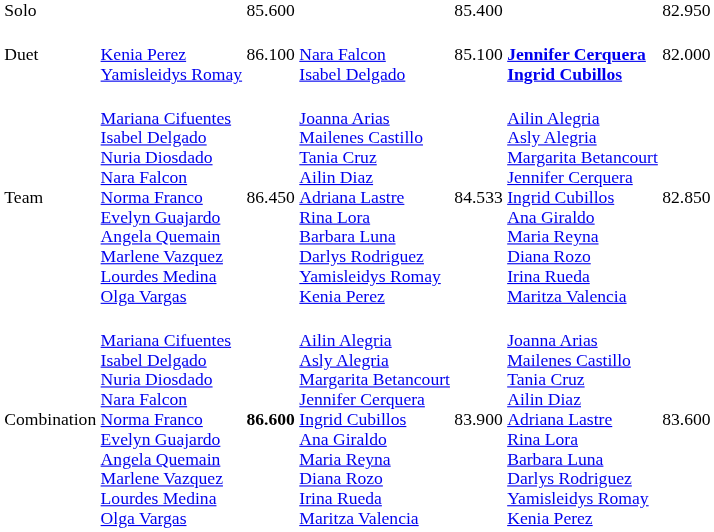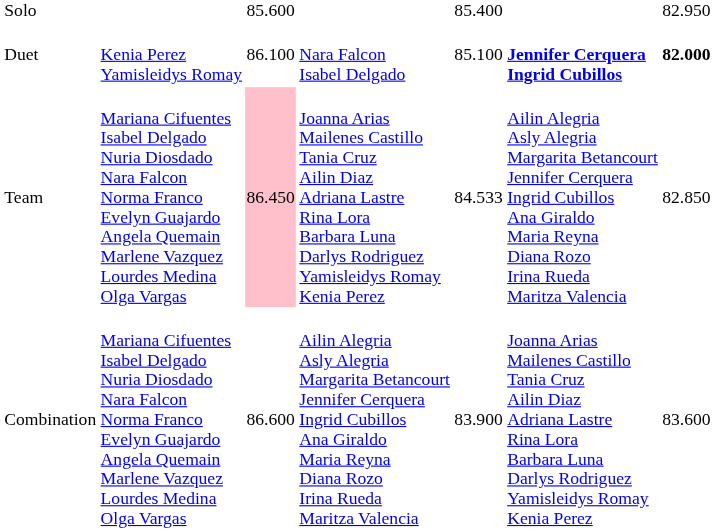(686, 54) normal -> (686, 54) bold
(271, 197) no background -> (271, 197) pink background
(271, 419) bold -> (271, 419) normal
